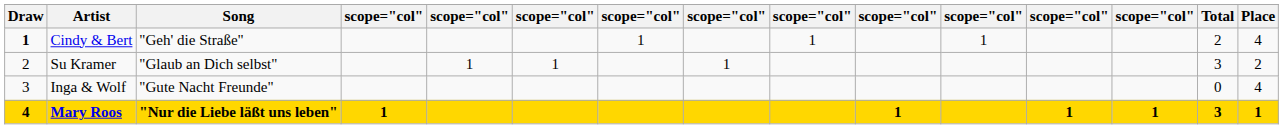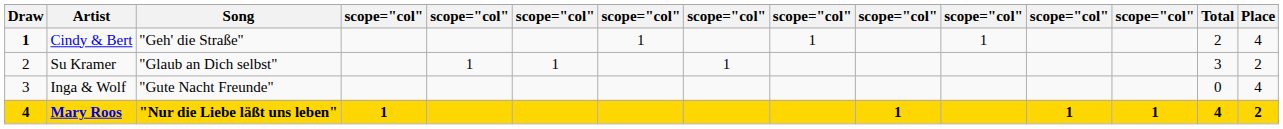(1218, 111) 3 -> (1218, 111) 4
(1258, 111) 1 -> (1258, 111) 2
